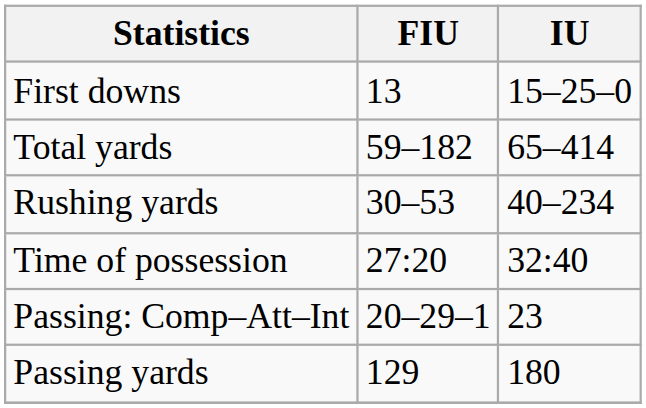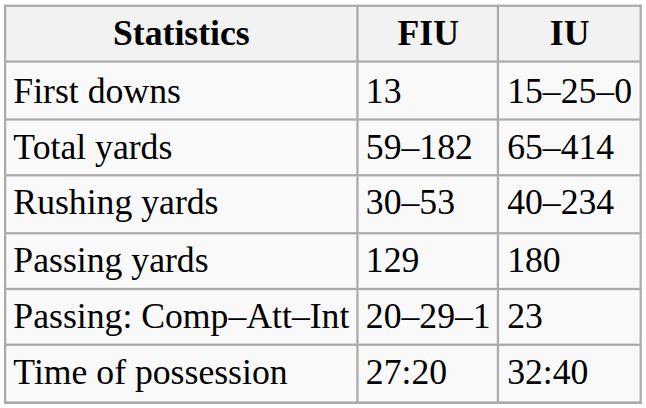rows swapped: (111, 372) <-> (150, 259)
